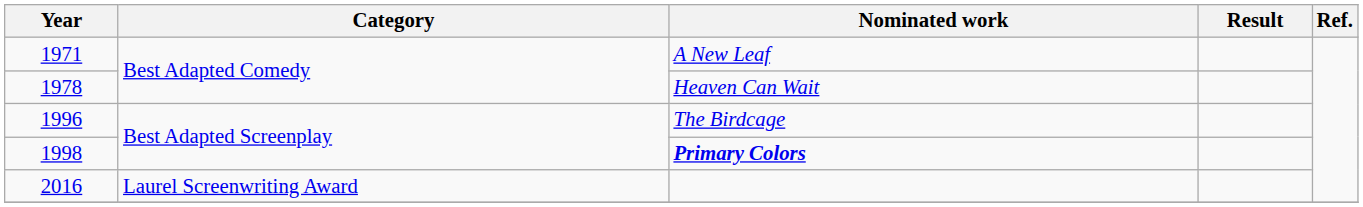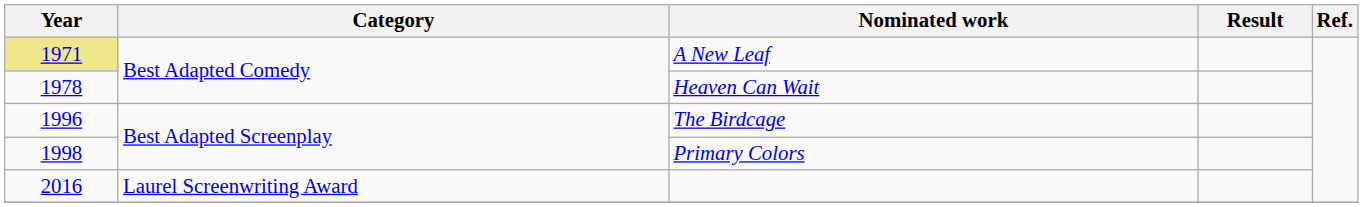(61, 53) no background -> (61, 53) khaki background
(740, 152) bold -> (739, 152) normal
